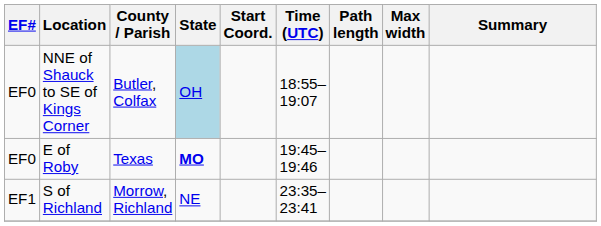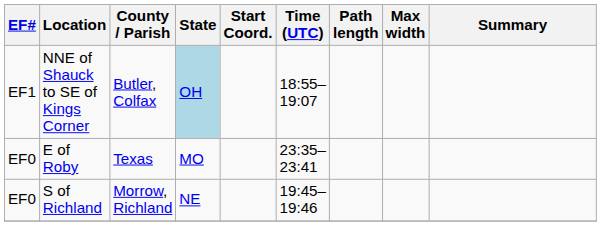(22, 91) EF0 -> (22, 91) EF1
(192, 158) bold -> (192, 158) normal
(303, 158) 19:45–19:46 -> (303, 158) 23:35–23:41
(22, 200) EF1 -> (22, 200) EF0
(303, 200) 23:35–23:41 -> (303, 200) 19:45–19:46
